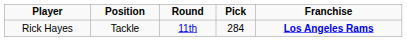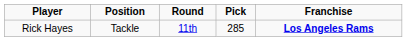(236, 28) 284 -> (236, 28) 285
